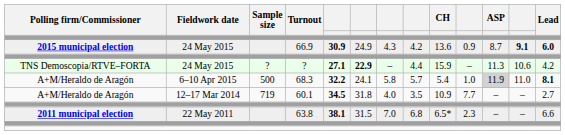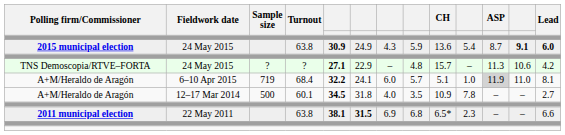(304, 47) 66.9 -> (304, 47) 63.8
(416, 47) 4.2 -> (416, 47) 5.9
(469, 47) 0.9 -> (469, 47) 5.4
(363, 66) bold -> (363, 66) normal
(416, 66) 4.4 -> (416, 66) 4.8
(443, 66) 15.9 -> (443, 66) 15.7
(267, 80) 500 -> (267, 80) 719
(304, 80) 68.3 -> (304, 80) 68.4
(390, 80) 5.8 -> (390, 80) 6.0
(443, 80) 5.4 -> (443, 80) 5.1
(548, 80) bold -> (548, 80) normal
(267, 95) 719 -> (267, 95) 500
(469, 95) 7.7 -> (469, 95) 7.8
(363, 114) normal -> (363, 114) bold
(390, 114) 7.0 -> (390, 114) 6.9
